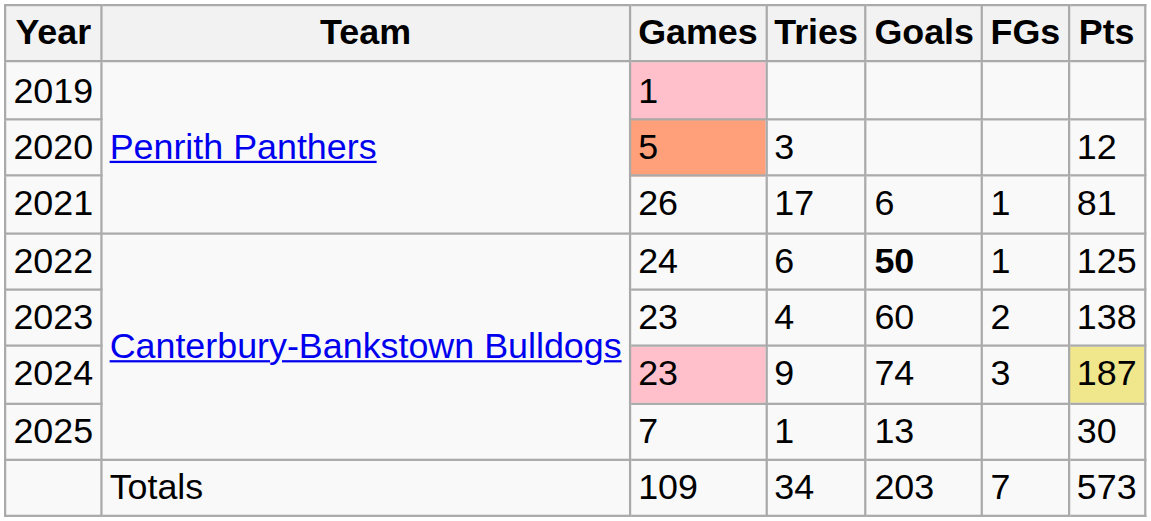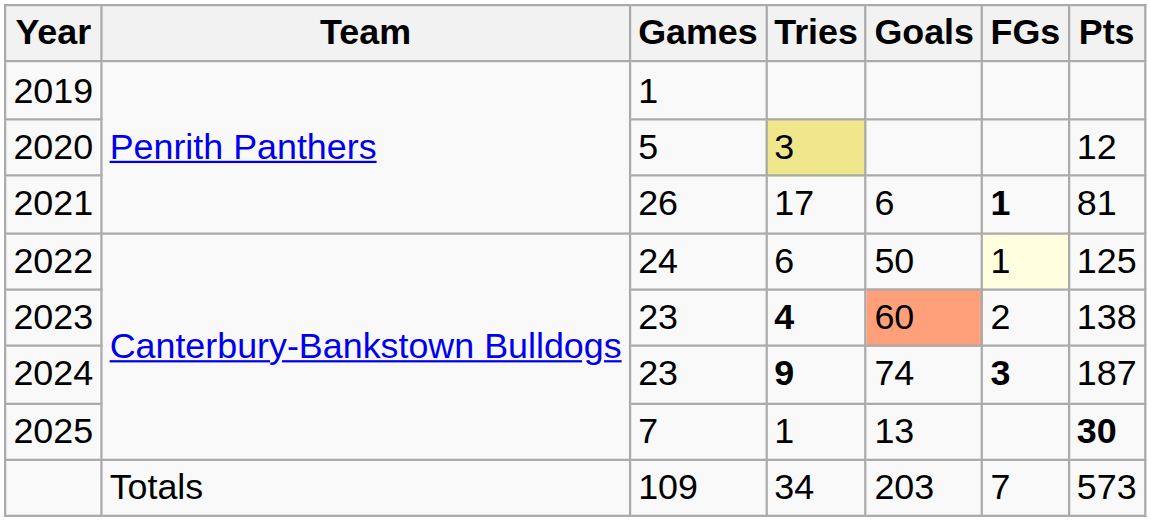(648, 89) pink background -> (648, 89) no background
(648, 146) lightsalmon background -> (648, 146) no background
(784, 146) no background -> (784, 146) khaki background
(1001, 203) normal -> (1001, 203) bold
(894, 260) bold -> (894, 260) normal
(1001, 260) no background -> (1001, 260) lightyellow background
(784, 317) normal -> (784, 317) bold
(894, 317) no background -> (894, 317) lightsalmon background
(658, 373) pink background -> (658, 373) no background
(784, 373) normal -> (784, 373) bold
(1001, 373) normal -> (1001, 373) bold
(1107, 373) khaki background -> (1107, 373) no background
(1097, 430) normal -> (1097, 430) bold
